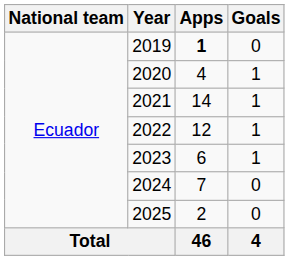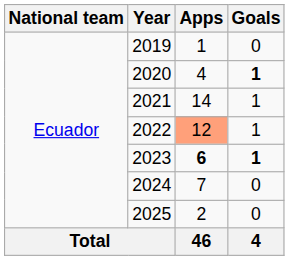(201, 46) bold -> (201, 46) normal
(256, 74) normal -> (256, 74) bold
(201, 130) no background -> (201, 130) lightsalmon background
(201, 158) normal -> (201, 158) bold
(256, 158) normal -> (256, 158) bold
